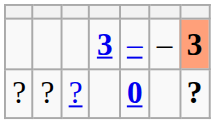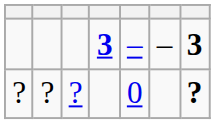(195, 43) lightsalmon background -> (195, 43) no background
(135, 93) bold -> (135, 93) normal
